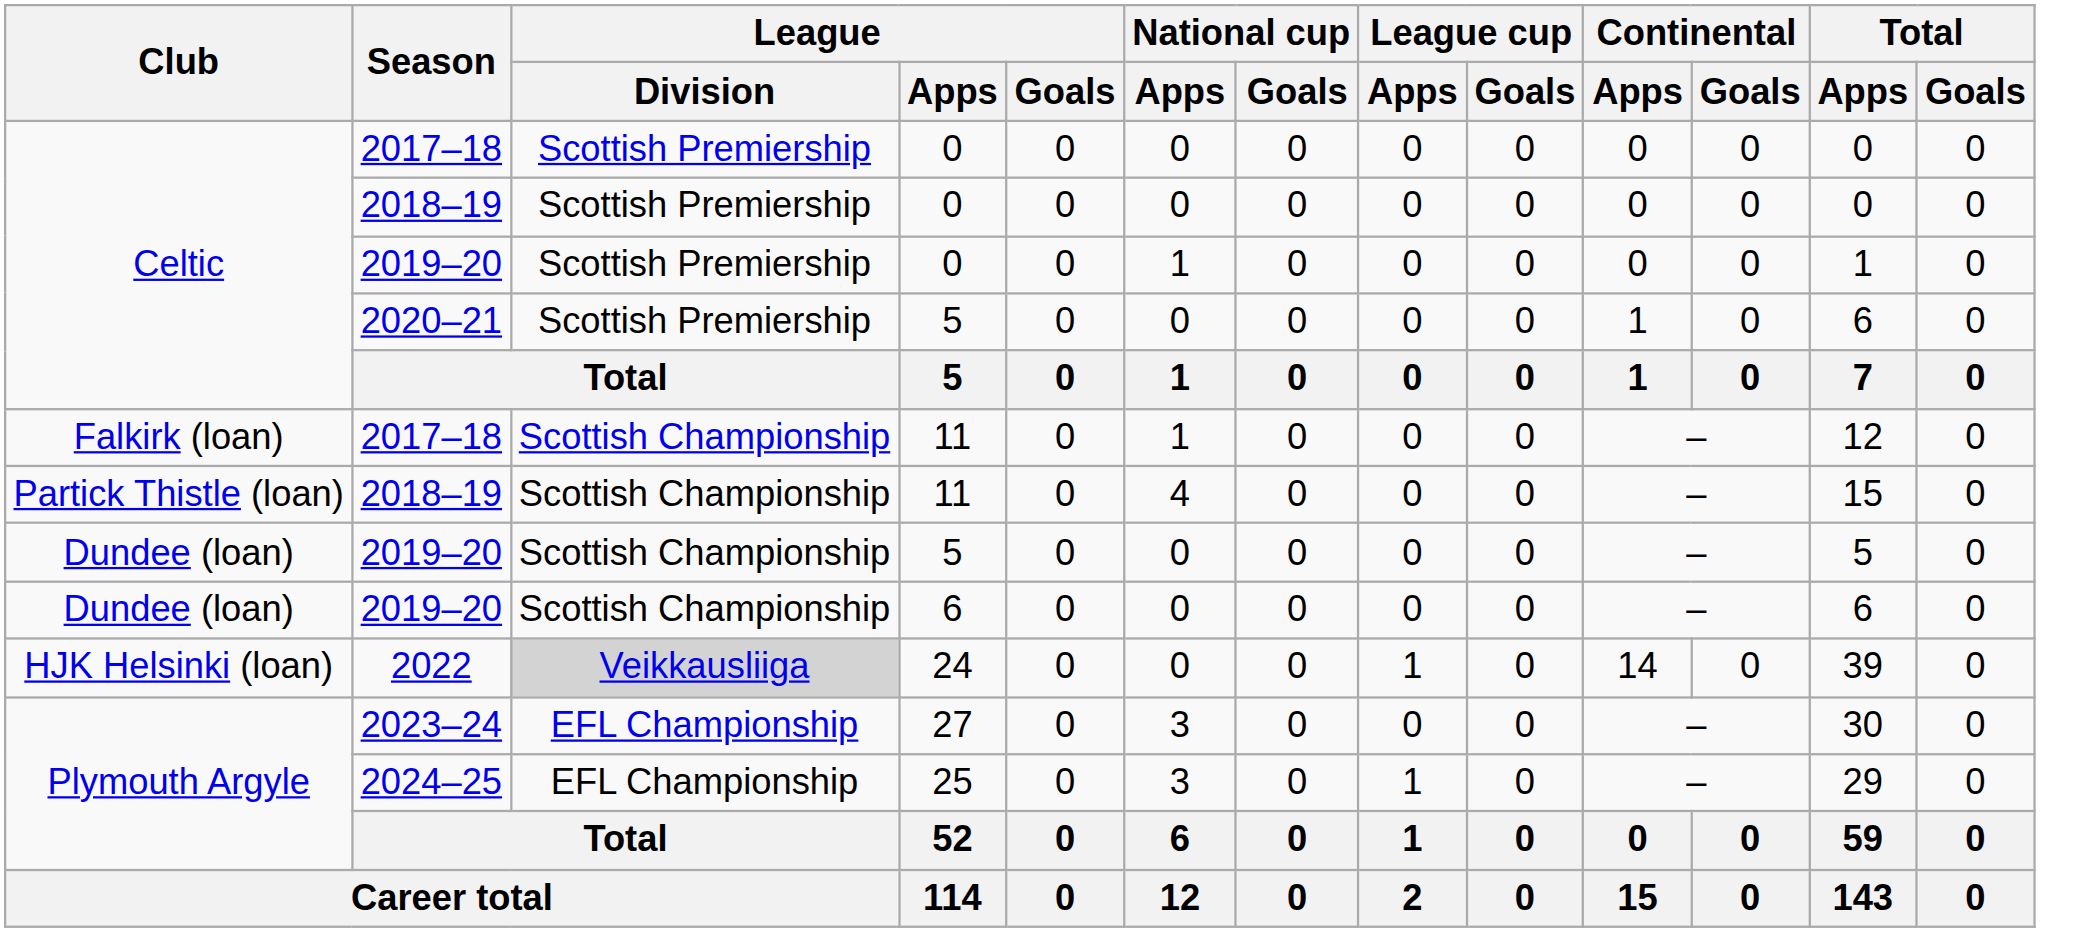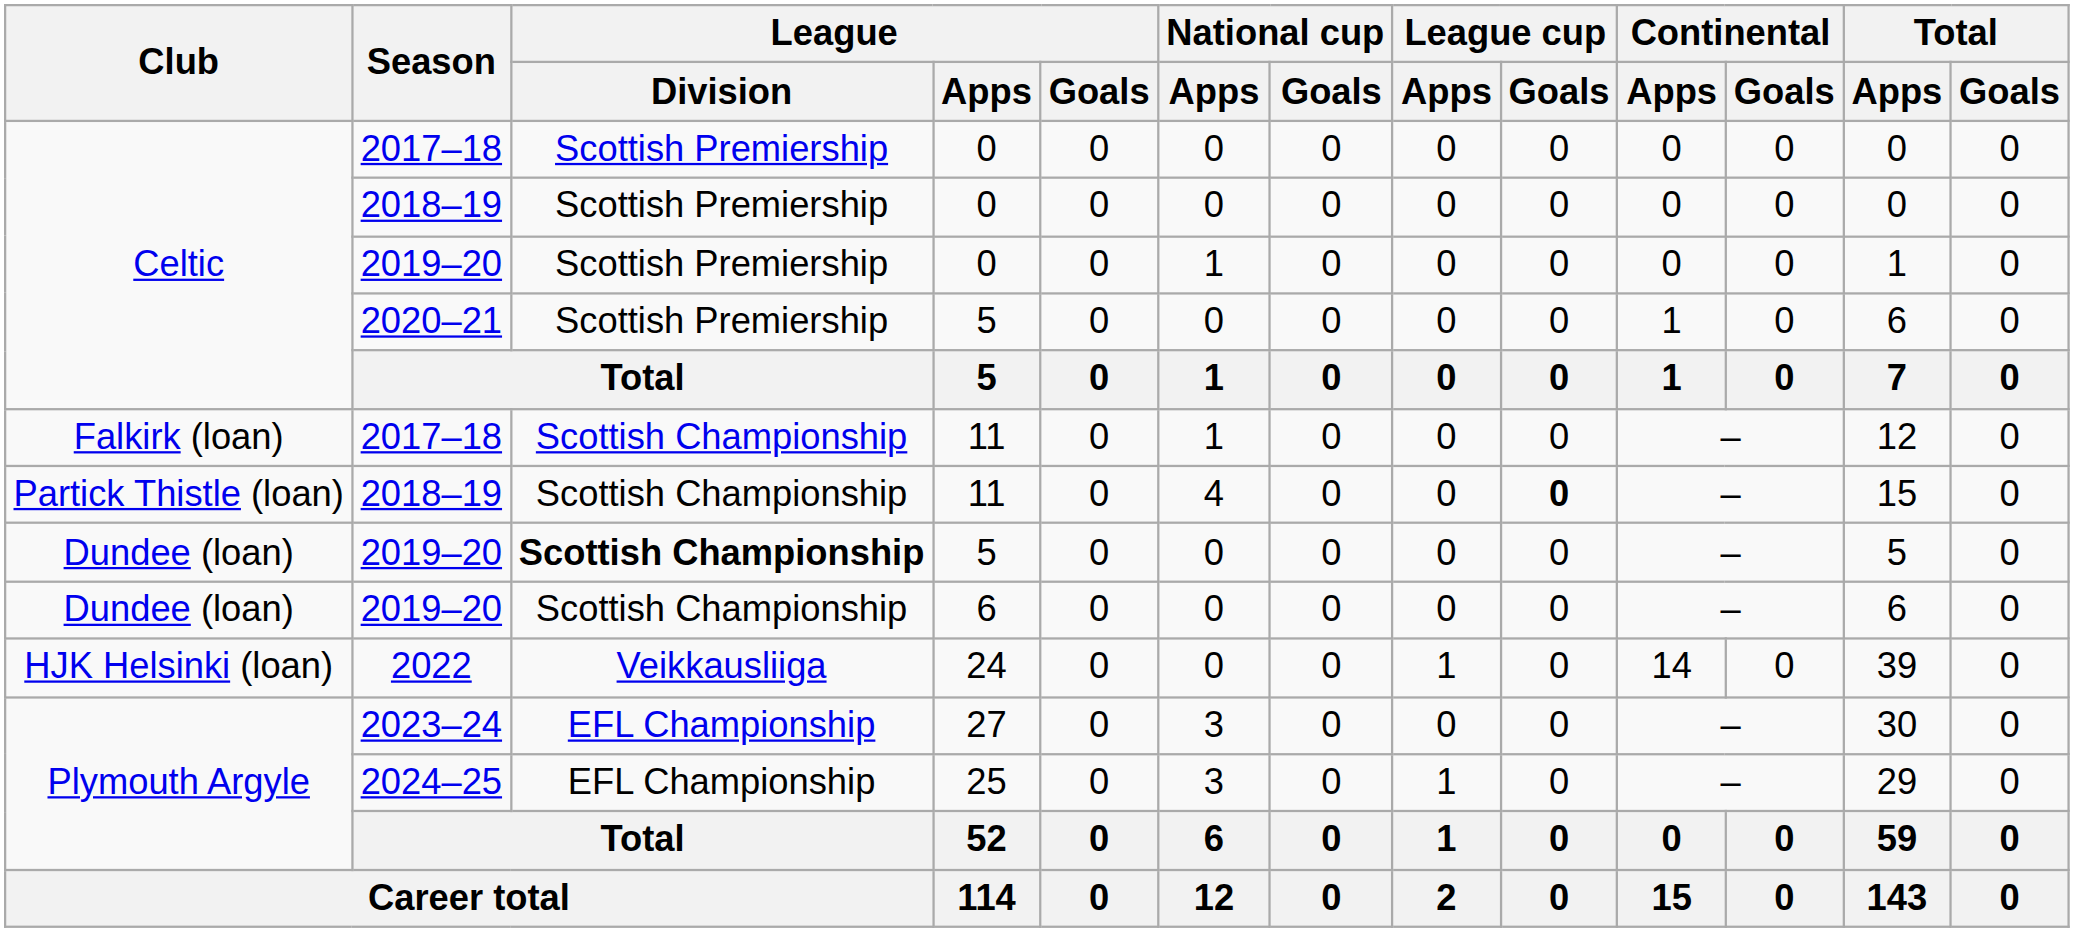(1525, 494) normal -> (1559, 494) bold
(705, 551) normal -> (722, 551) bold
(705, 666) lightgrey background -> (722, 666) no background
